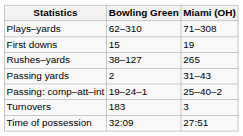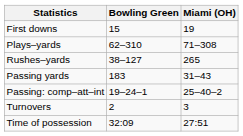rows swapped: (32, 44) <-> (34, 29)
(112, 76) 2 -> (117, 76) 183
(117, 107) 183 -> (112, 107) 2
